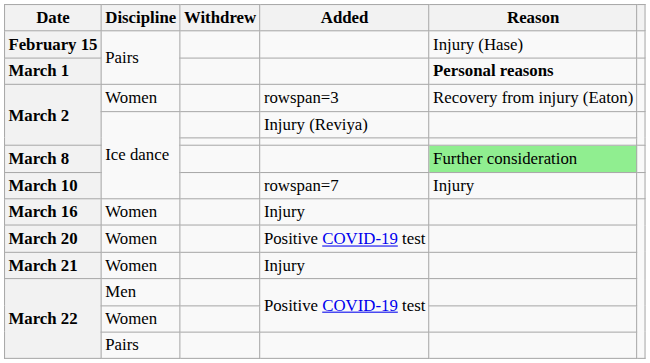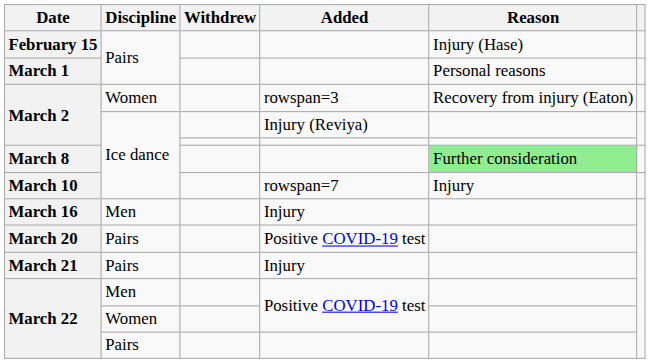(493, 71) bold -> (489, 71) normal
(131, 212) Women -> (121, 212) Men
(131, 238) Women -> (122, 238) Pairs
(131, 265) Women -> (122, 265) Pairs
